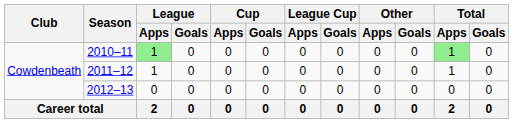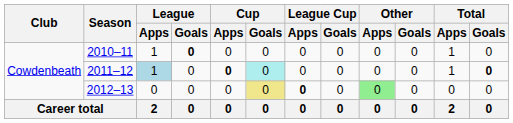(154, 52) lightgreen background -> (154, 52) no background
(191, 52) normal -> (191, 52) bold
(452, 52) lightgreen background -> (452, 52) no background
(154, 71) no background -> (154, 71) lightblue background
(228, 71) normal -> (228, 71) bold
(266, 71) no background -> (266, 71) paleturquoise background
(489, 71) normal -> (489, 71) bold
(266, 90) no background -> (266, 90) khaki background
(303, 90) normal -> (303, 90) bold
(377, 90) no background -> (377, 90) lightgreen background
